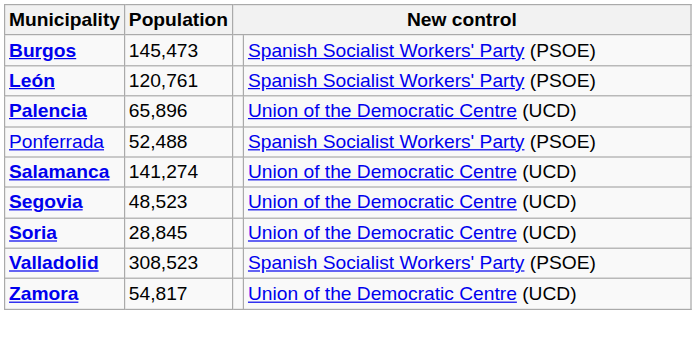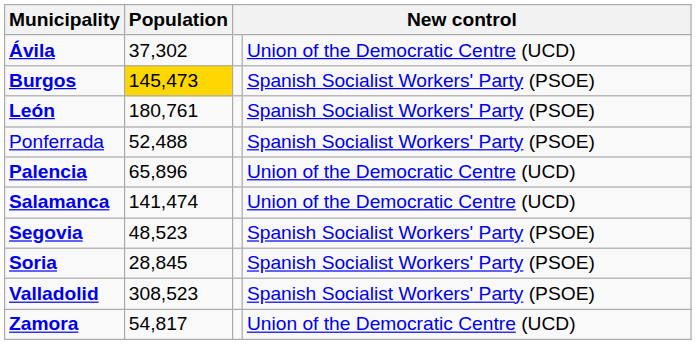+ row: (32, 50)
(164, 50) no background -> (164, 80) gold background
(164, 80) 120,761 -> (164, 111) 180,761
rows swapped: (48, 111) <-> (57, 141)
(164, 171) 141,274 -> (164, 202) 141,474
(412, 202) Union of the Democratic Centre (UCD) -> (421, 232) Spanish Socialist Workers' Party (PSOE)
(412, 232) Union of the Democratic Centre (UCD) -> (421, 263) Spanish Socialist Workers' Party (PSOE)
